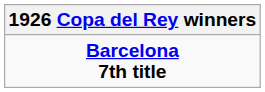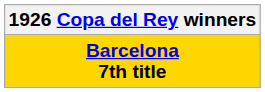(132, 60) no background -> (132, 60) gold background
